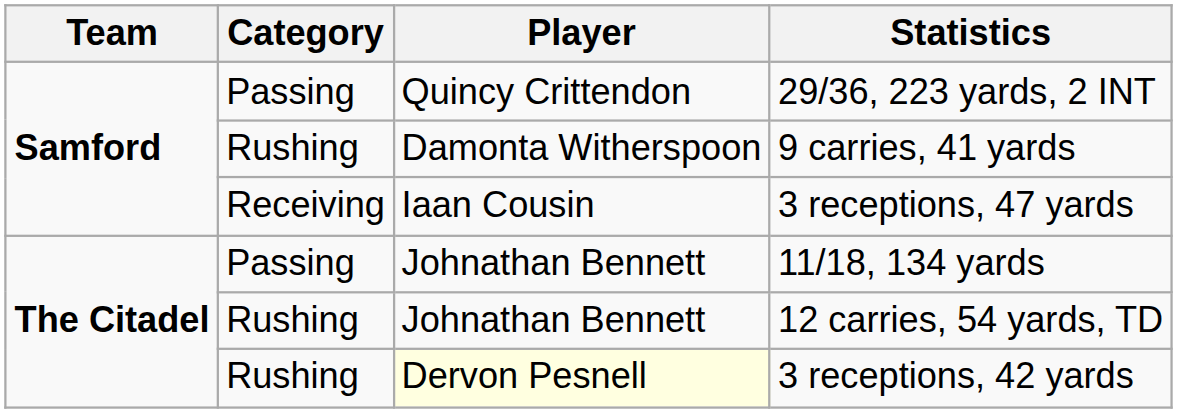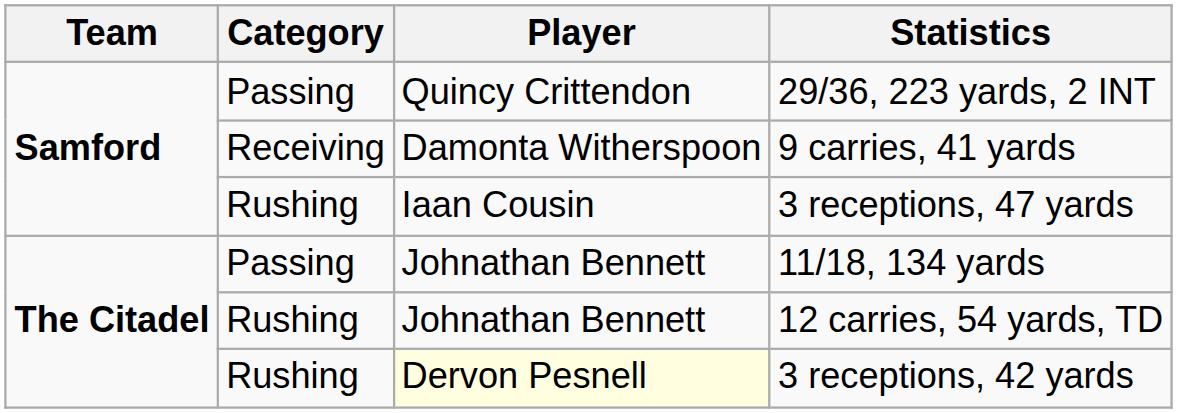(292, 148) Rushing -> (306, 148) Receiving
(306, 205) Receiving -> (292, 205) Rushing
